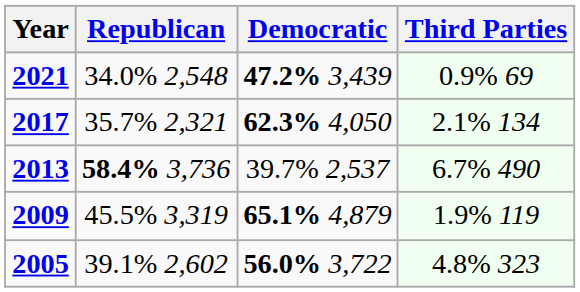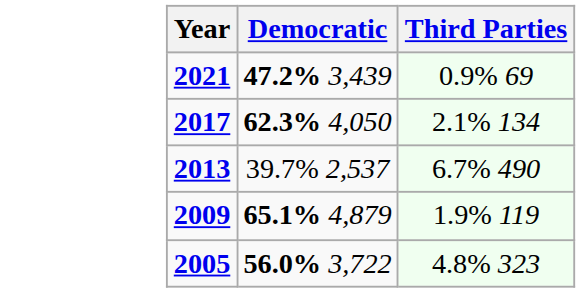- column: (156, 29)
